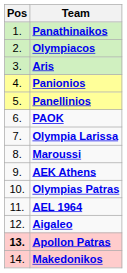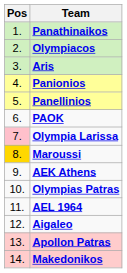(17, 136) no background -> (17, 136) pink background
(17, 154) no background -> (17, 154) gold background
(17, 242) bold -> (17, 242) normal
